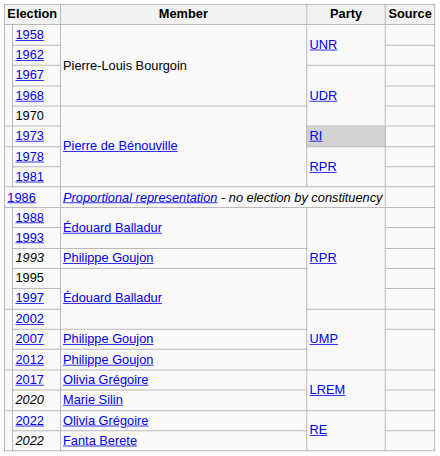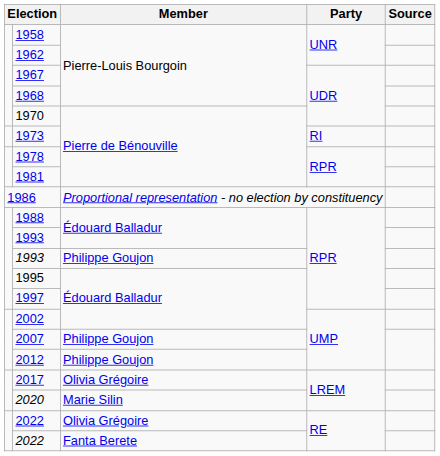(316, 136) lightgrey background -> (316, 136) no background
